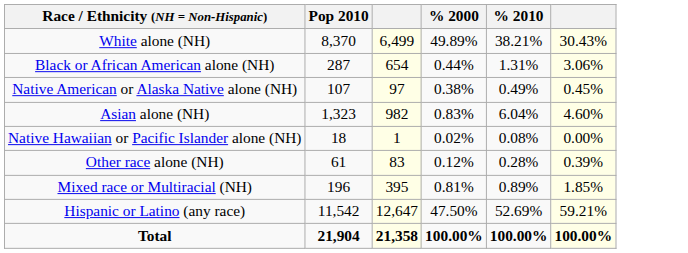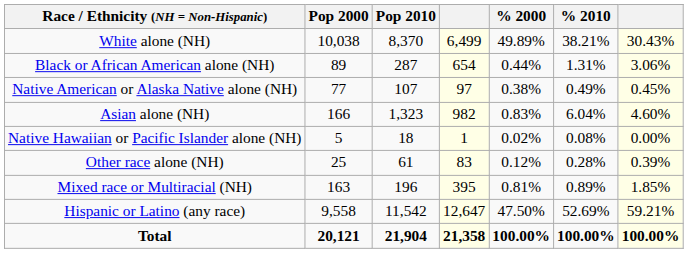+ column: (339, 16)
